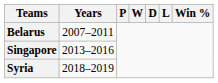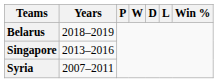(88, 31) 2007–2011 -> (88, 31) 2018–2019
(88, 68) 2018–2019 -> (88, 68) 2007–2011
